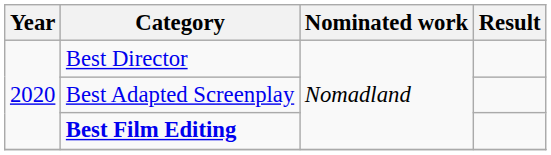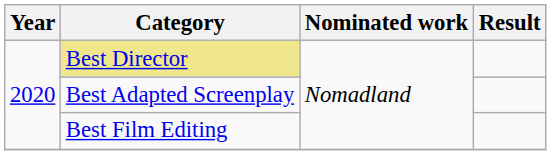(127, 58) no background -> (127, 58) khaki background
(151, 130) bold -> (147, 130) normal
